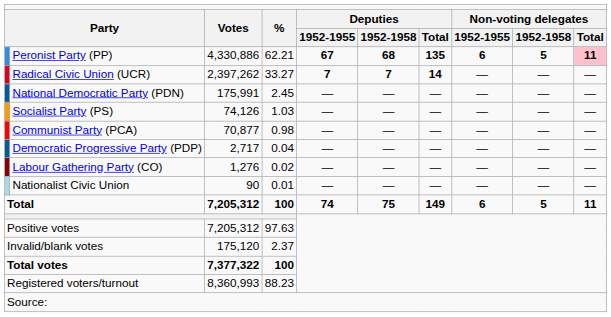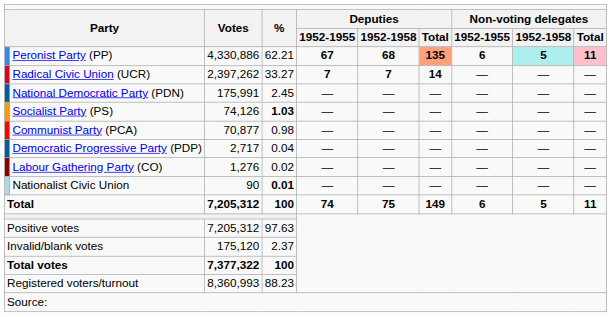(435, 56) no background -> (435, 56) lightsalmon background
(543, 56) no background -> (543, 56) paleturquoise background
(283, 111) normal -> (283, 111) bold
(283, 185) normal -> (283, 185) bold
